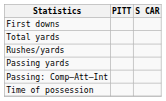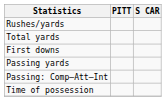rows swapped: (33, 24) <-> (35, 50)
